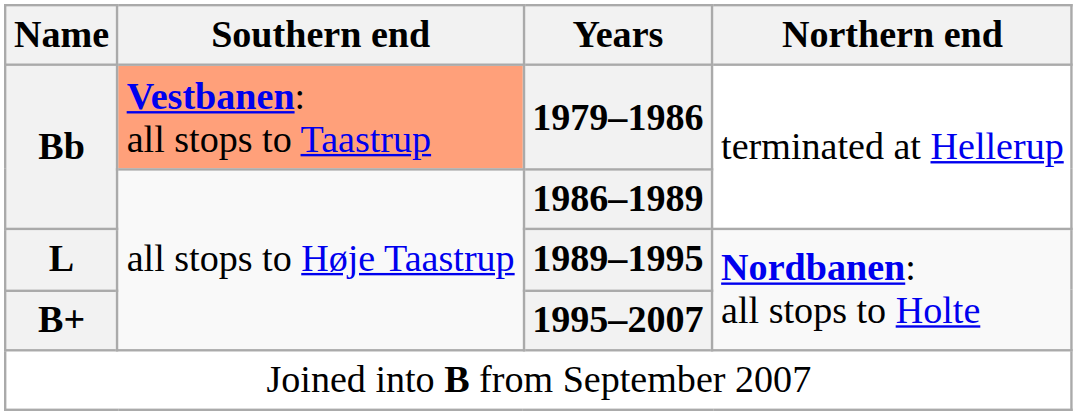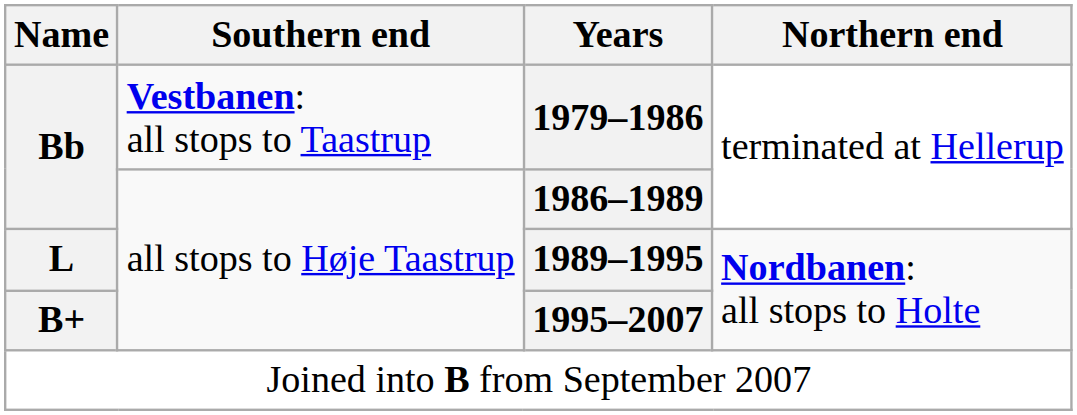(279, 116) lightsalmon background -> (279, 116) no background
